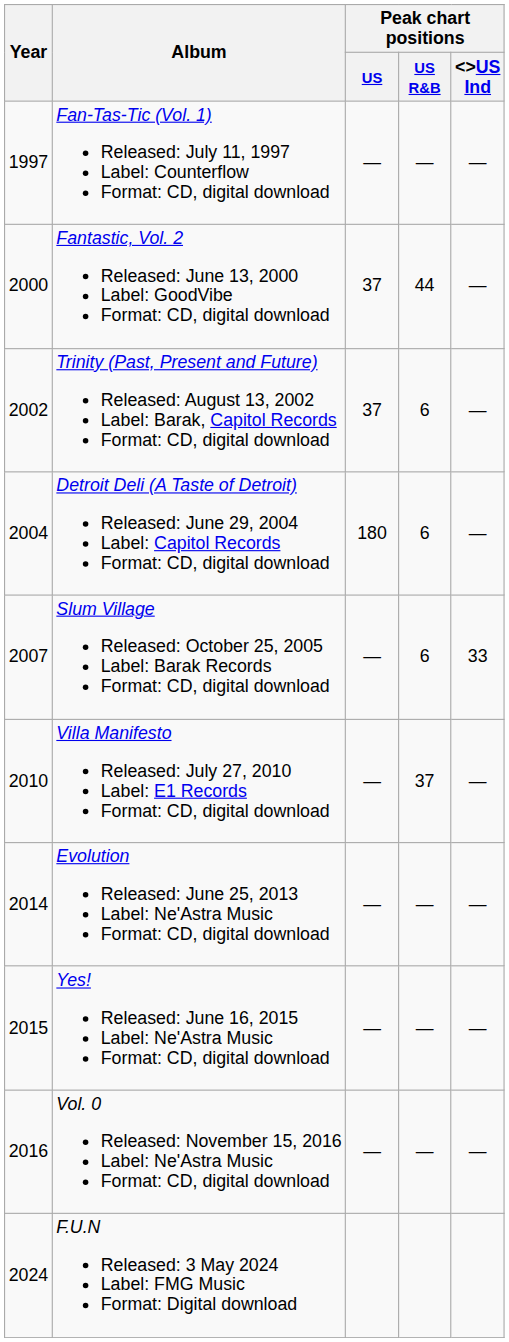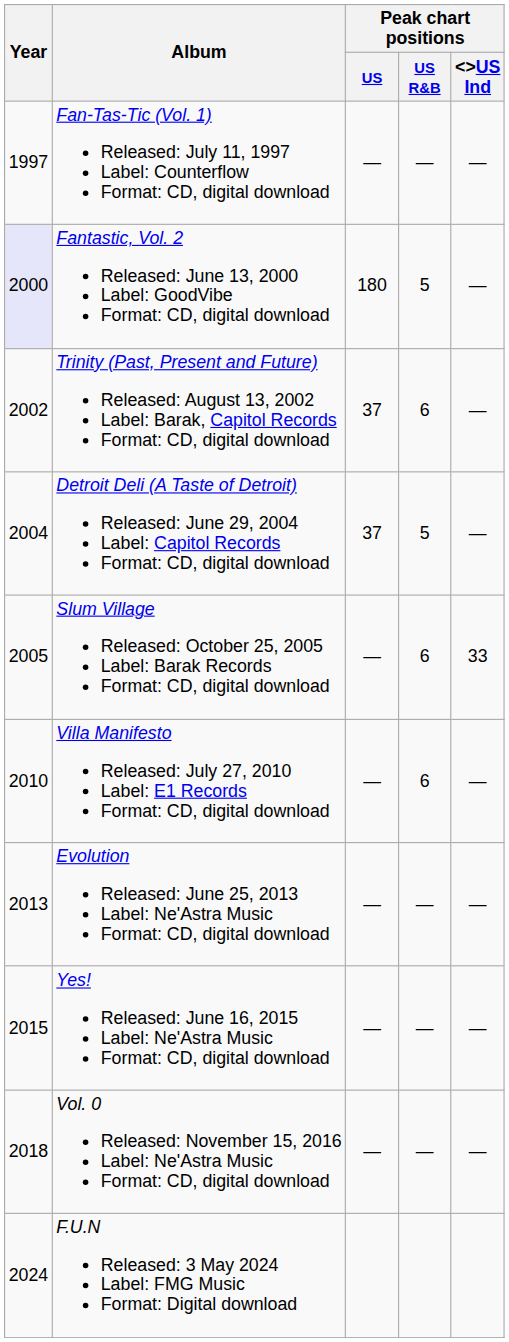(28, 286) no background -> (28, 286) lavender background
(372, 286) 37 -> (372, 286) 180
(425, 286) 44 -> (425, 286) 5
(372, 533) 180 -> (372, 533) 37
(425, 533) 6 -> (425, 533) 5
(28, 657) 2007 -> (28, 657) 2005
(425, 780) 37 -> (425, 780) 6
(28, 904) 2014 -> (28, 904) 2013
(28, 1151) 2016 -> (28, 1151) 2018
